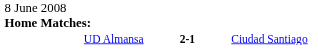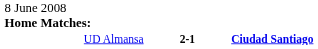(269, 39) normal -> (272, 39) bold
